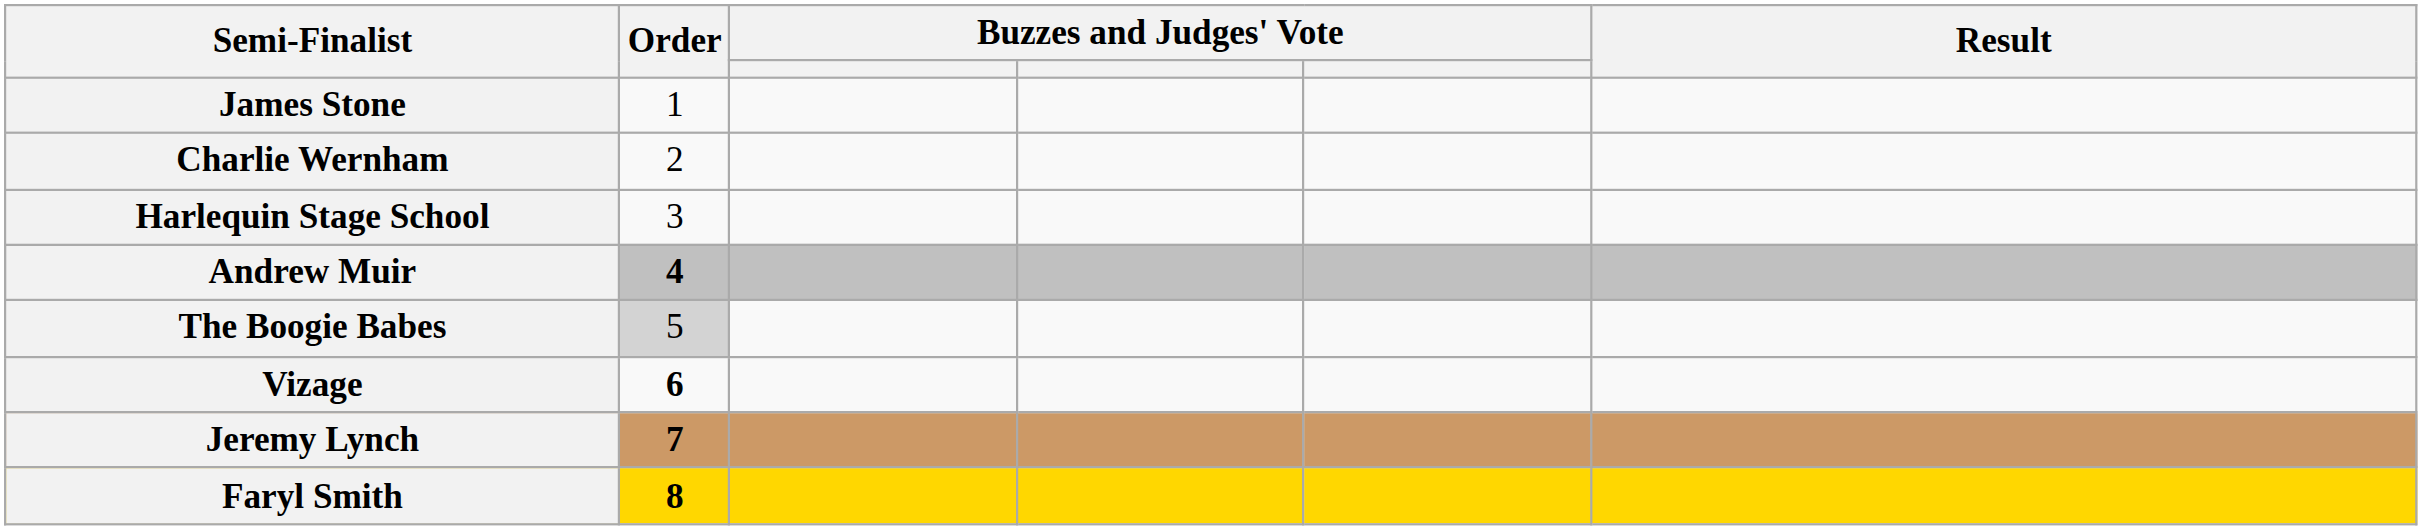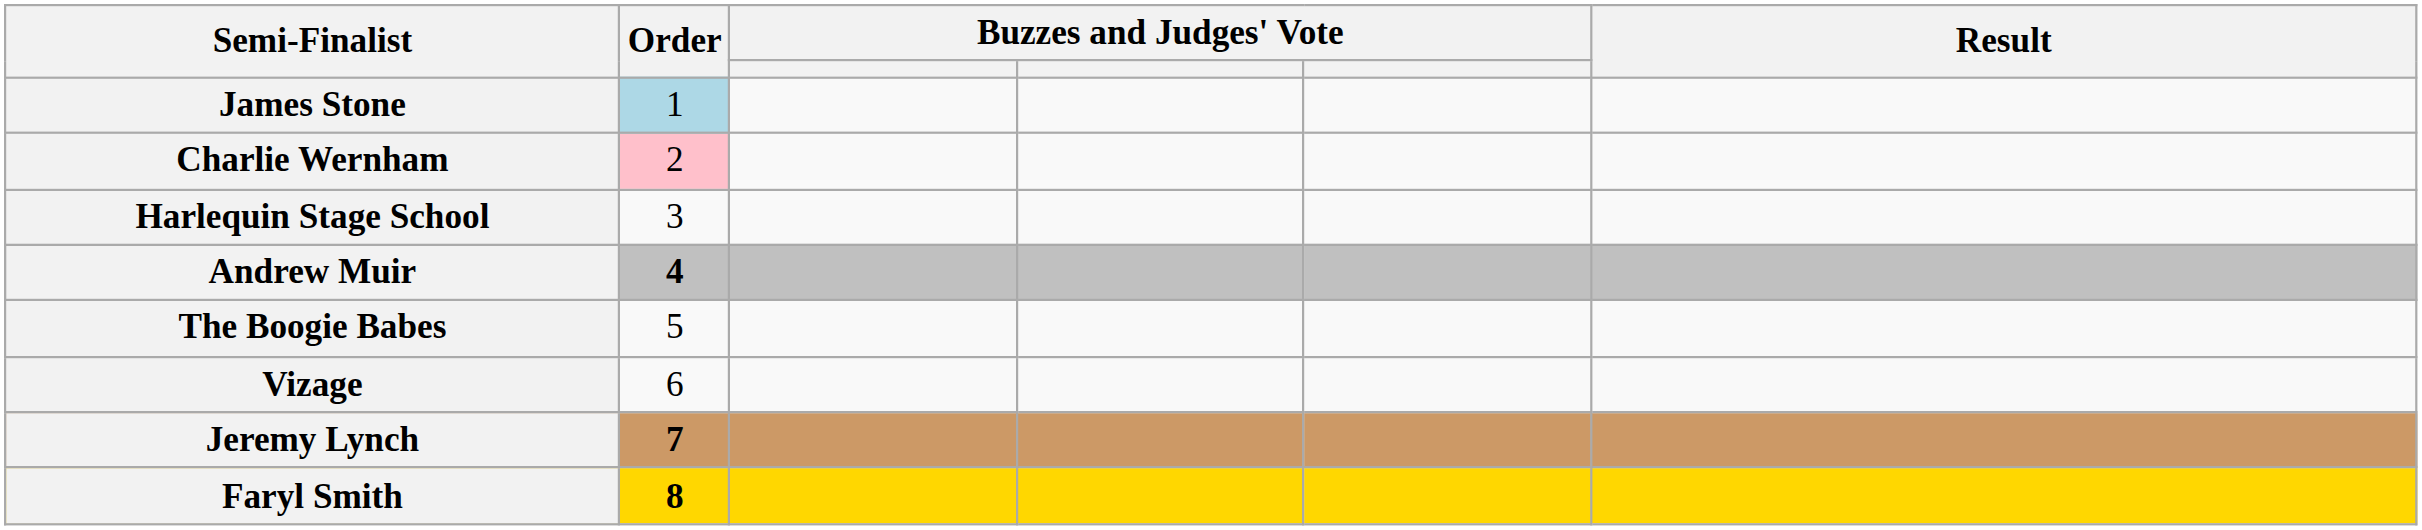(675, 104) no background -> (675, 104) lightblue background
(675, 160) no background -> (675, 160) pink background
(675, 327) lightgrey background -> (675, 327) no background
(675, 383) bold -> (675, 383) normal
